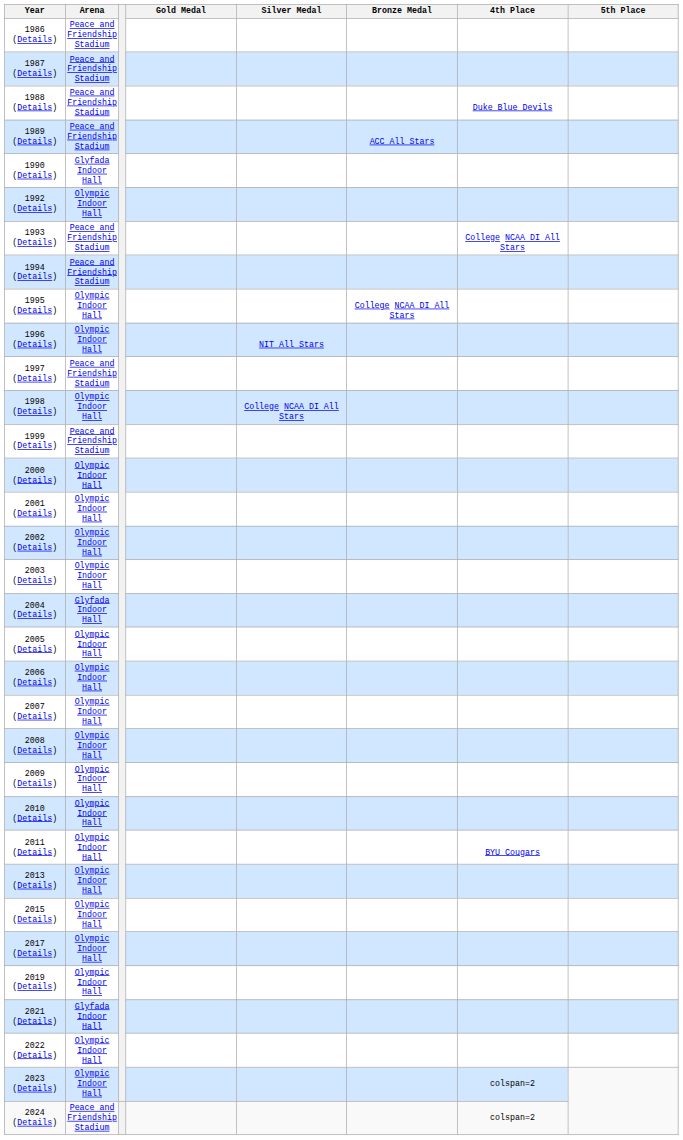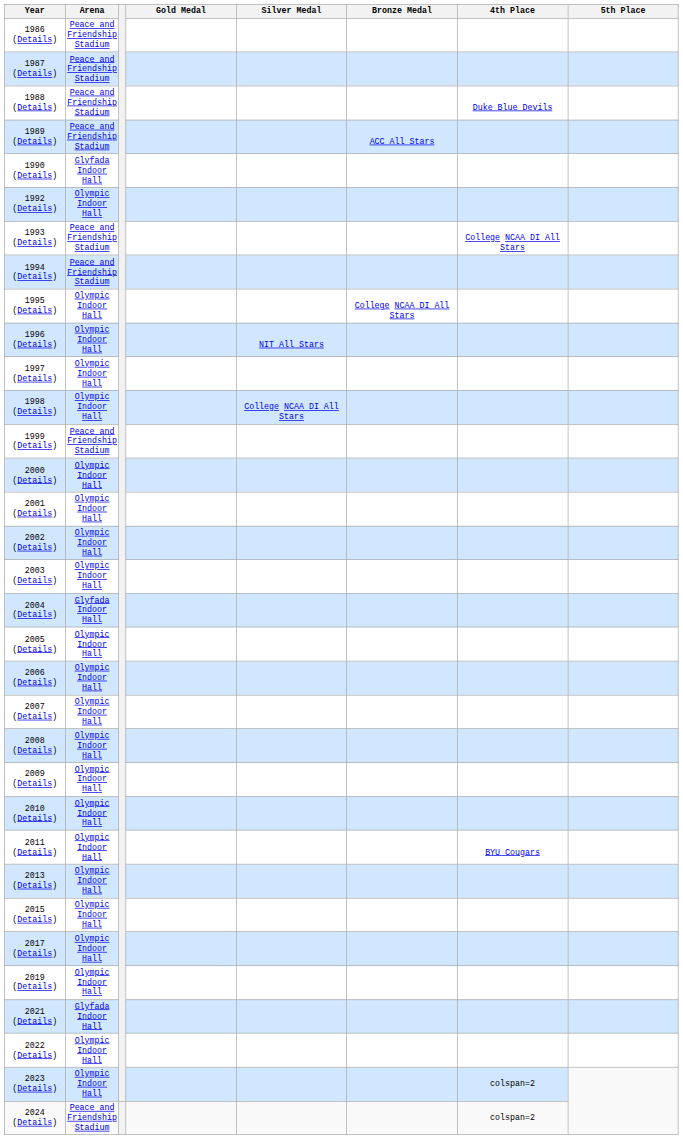(92, 373) Peace and Friendship Stadium -> (92, 373) Olympic Indoor Hall
